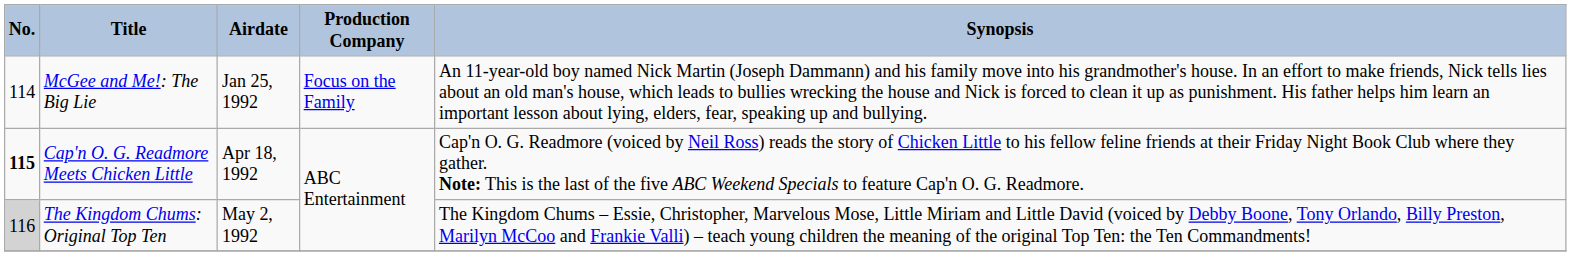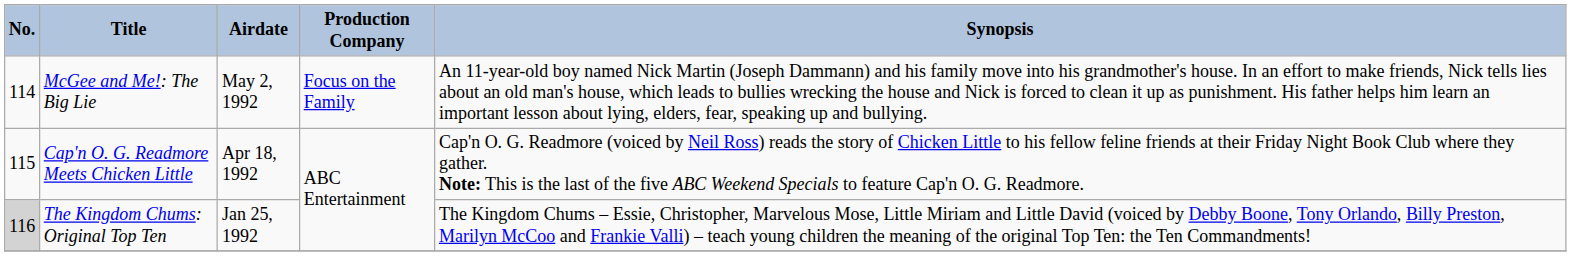(247, 91) Jan 25, 1992 -> (247, 91) May 2, 1992
(22, 164) bold -> (22, 164) normal
(247, 225) May 2, 1992 -> (247, 225) Jan 25, 1992
